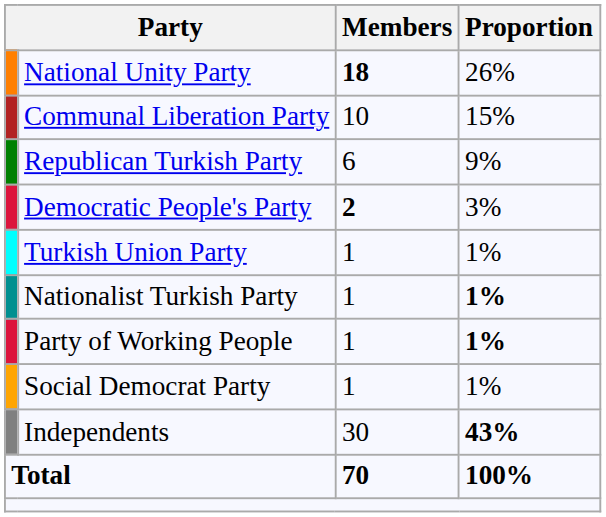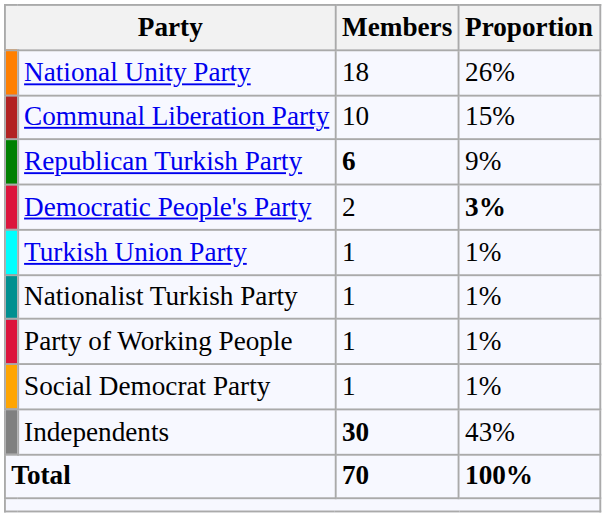(356, 72) bold -> (356, 72) normal
(349, 161) normal -> (349, 161) bold
(349, 206) bold -> (349, 206) normal
(483, 206) normal -> (485, 206) bold
(485, 296) bold -> (483, 296) normal
(485, 341) bold -> (483, 341) normal
(356, 431) normal -> (356, 431) bold
(492, 431) bold -> (490, 431) normal
